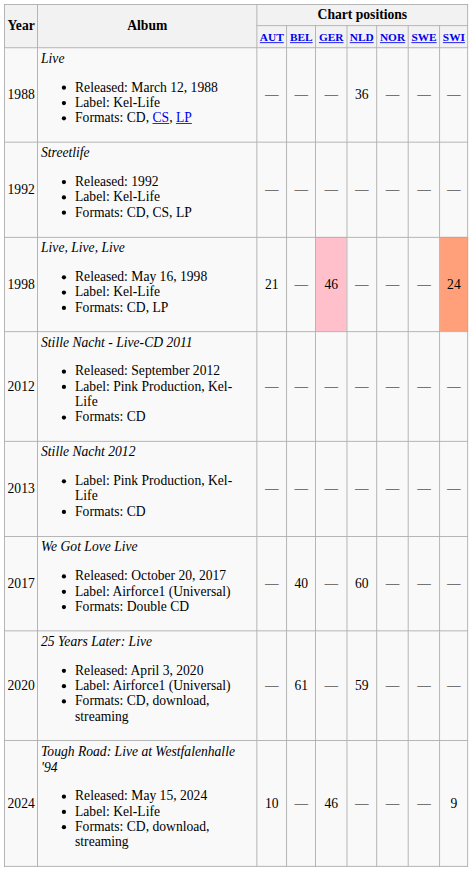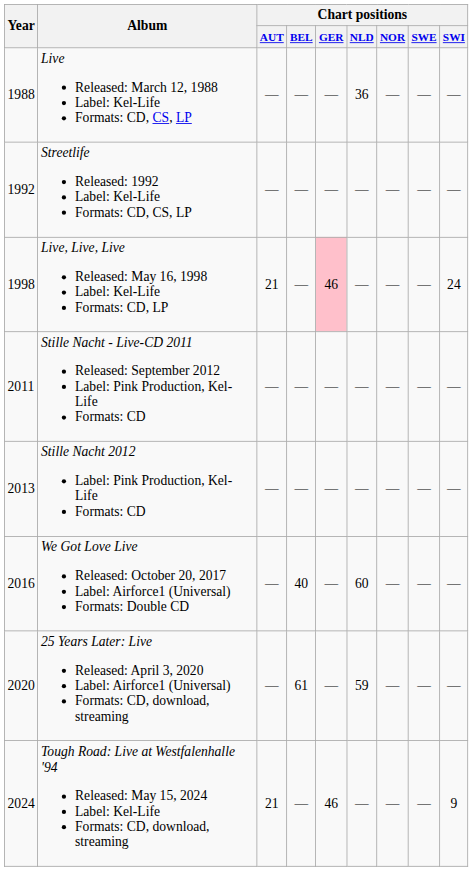(454, 284) lightsalmon background -> (454, 284) no background
(21, 386) 2012 -> (21, 386) 2011
(21, 583) 2017 -> (21, 583) 2016
(272, 803) 10 -> (272, 803) 21
